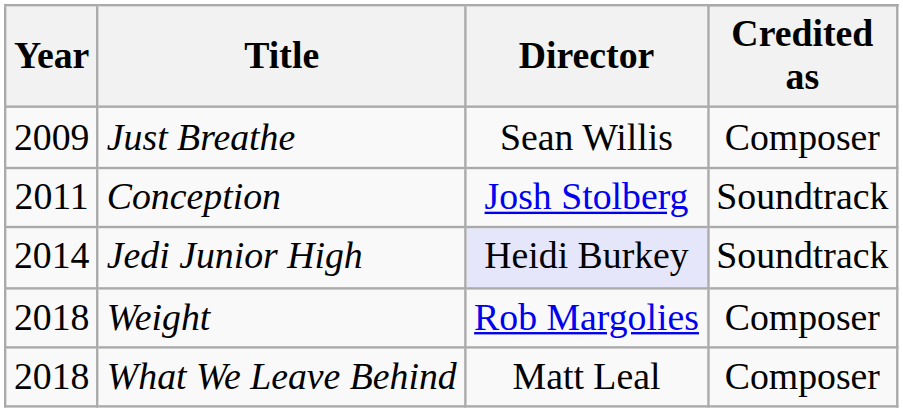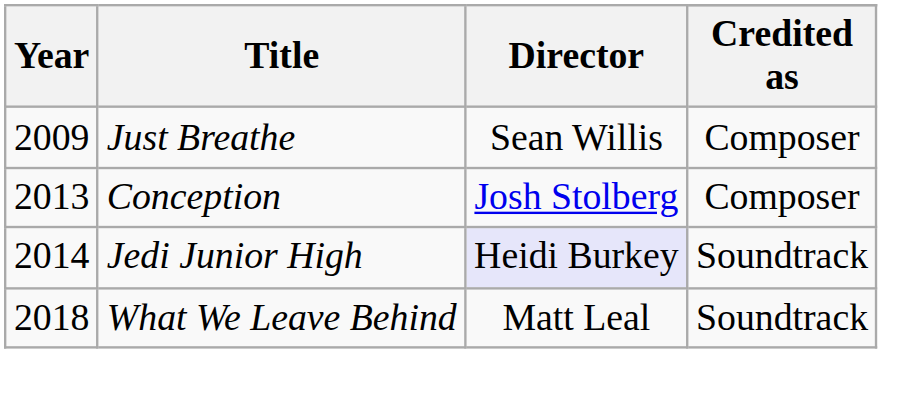(52, 196) 2011 -> (52, 196) 2013
(802, 196) Soundtrack -> (782, 196) Composer
- row: (159, 316)
(802, 376) Composer -> (782, 316) Soundtrack
